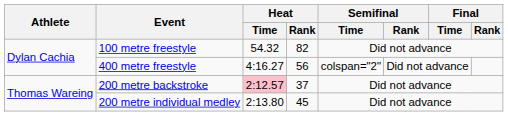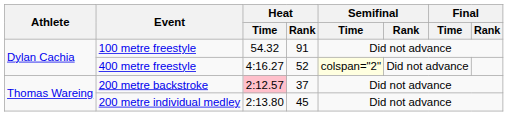(302, 49) 82 -> (302, 49) 91
(302, 67) 56 -> (302, 67) 52
(351, 67) no background -> (351, 67) lightyellow background
